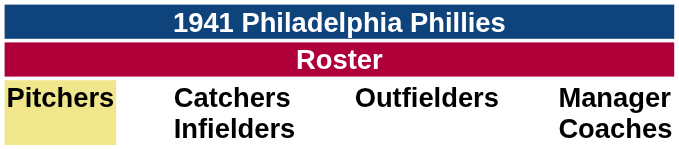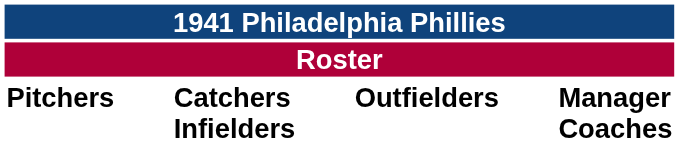(60, 97) khaki background -> (60, 97) no background
